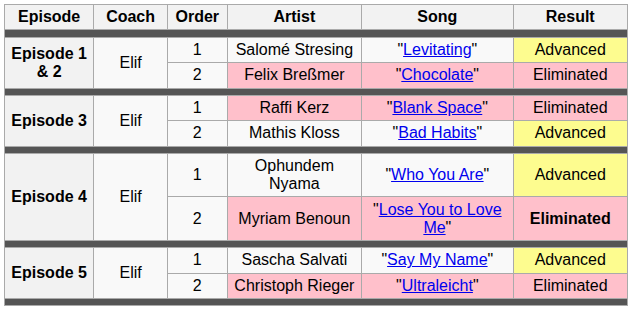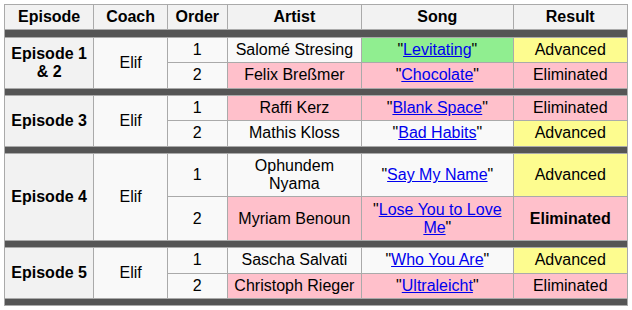(437, 49) no background -> (437, 49) lightgreen background
(437, 175) "Who You Are" -> (437, 175) "Say My Name"
(437, 260) "Say My Name" -> (437, 260) "Who You Are"
